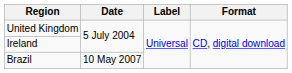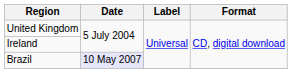(112, 60) no background -> (112, 60) lavender background
